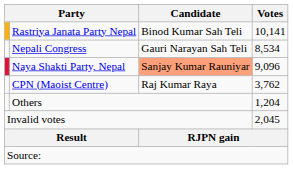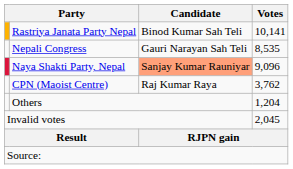(267, 48) 8,534 -> (267, 48) 8,535
